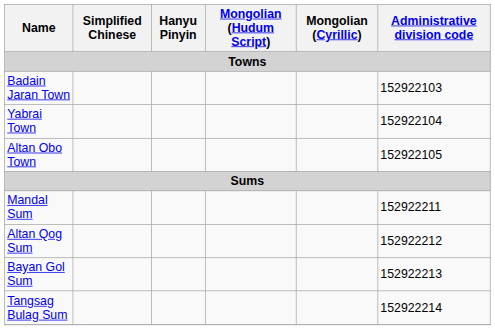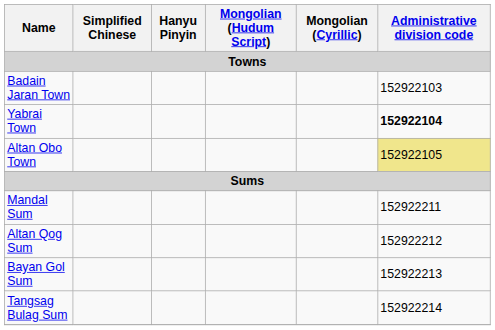(411, 121) normal -> (411, 121) bold
(411, 154) no background -> (411, 154) khaki background
